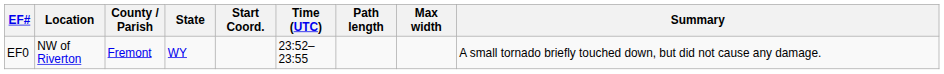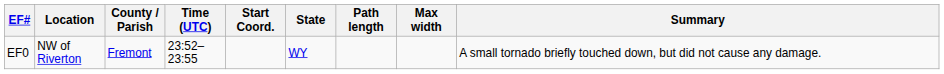columns swapped: (190, 20) <-> (306, 20)
